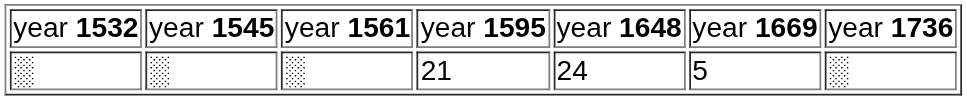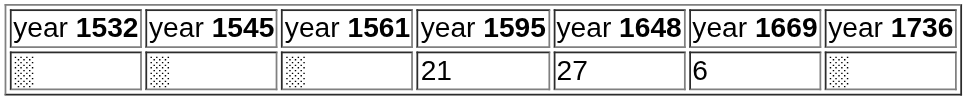(572, 70) 24 -> (572, 70) 27
(700, 70) 5 -> (700, 70) 6
